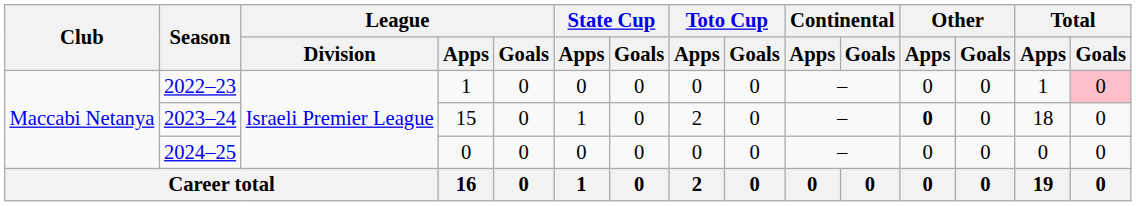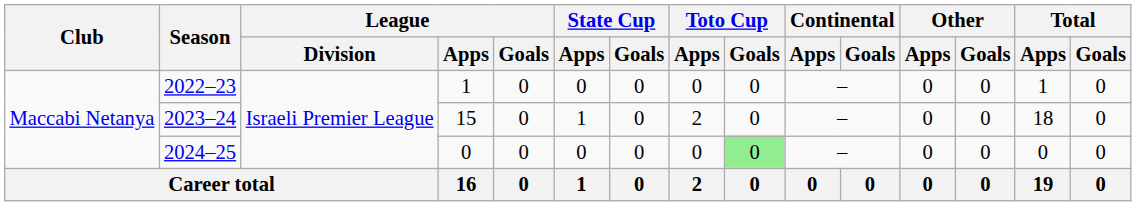(1101, 86) pink background -> (1101, 86) no background
(928, 119) bold -> (928, 119) normal
(755, 151) no background -> (755, 151) lightgreen background
